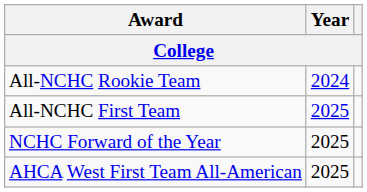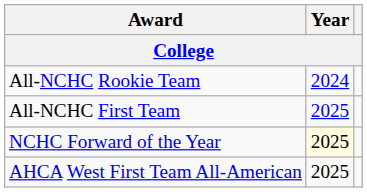(330, 141) no background -> (330, 141) lightyellow background
